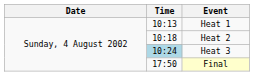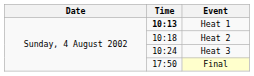(165, 24) normal -> (165, 24) bold
(165, 51) lightblue background -> (165, 51) no background
